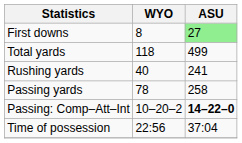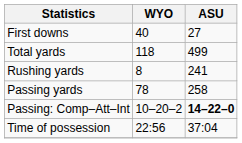(139, 33) 8 -> (142, 33) 40
(194, 33) lightgreen background -> (194, 33) no background
(142, 71) 40 -> (139, 71) 8
